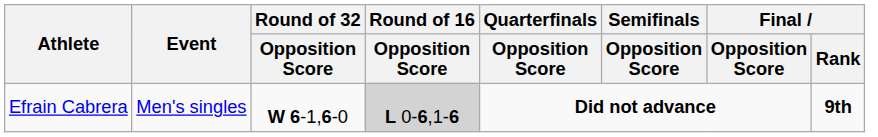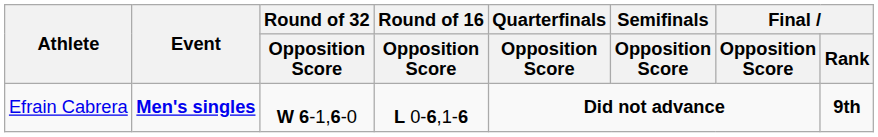(191, 108) normal -> (196, 108) bold
(422, 118) lightgrey background -> (431, 118) no background
